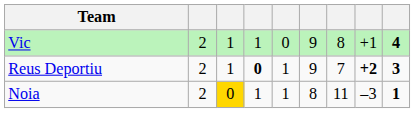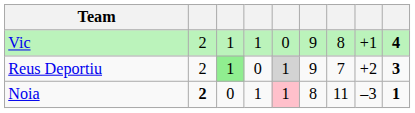(230, 68) no background -> (230, 68) lightgreen background
(258, 68) bold -> (258, 68) normal
(285, 68) no background -> (285, 68) lightgrey background
(368, 68) bold -> (368, 68) normal
(203, 94) normal -> (203, 94) bold
(230, 94) gold background -> (230, 94) no background
(285, 94) no background -> (285, 94) pink background
